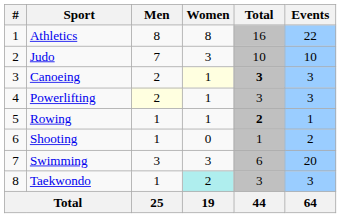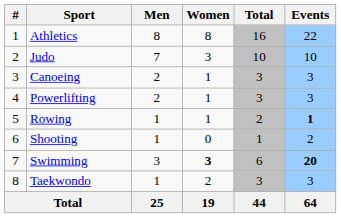(208, 77) lightyellow background -> (208, 77) no background
(259, 77) bold -> (259, 77) normal
(157, 98) lightyellow background -> (157, 98) no background
(259, 118) bold -> (259, 118) normal
(310, 118) normal -> (310, 118) bold
(208, 160) normal -> (208, 160) bold
(310, 160) normal -> (310, 160) bold
(208, 181) paleturquoise background -> (208, 181) no background
